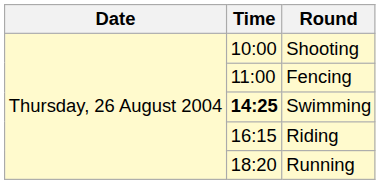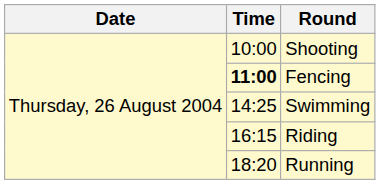(253, 77) normal -> (254, 77) bold
(254, 106) bold -> (254, 106) normal
